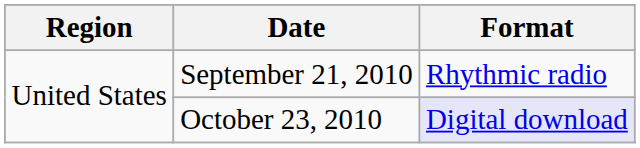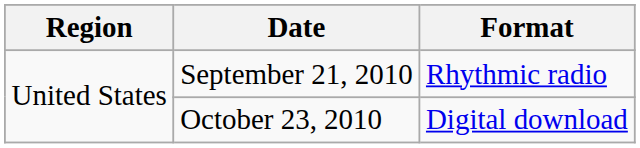(527, 119) lavender background -> (527, 119) no background
